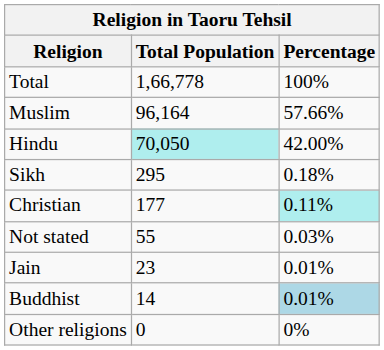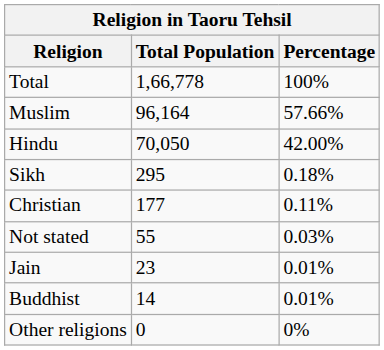(163, 143) paleturquoise background -> (163, 143) no background
(308, 205) paleturquoise background -> (308, 205) no background
(309, 298) lightblue background -> (309, 298) no background
